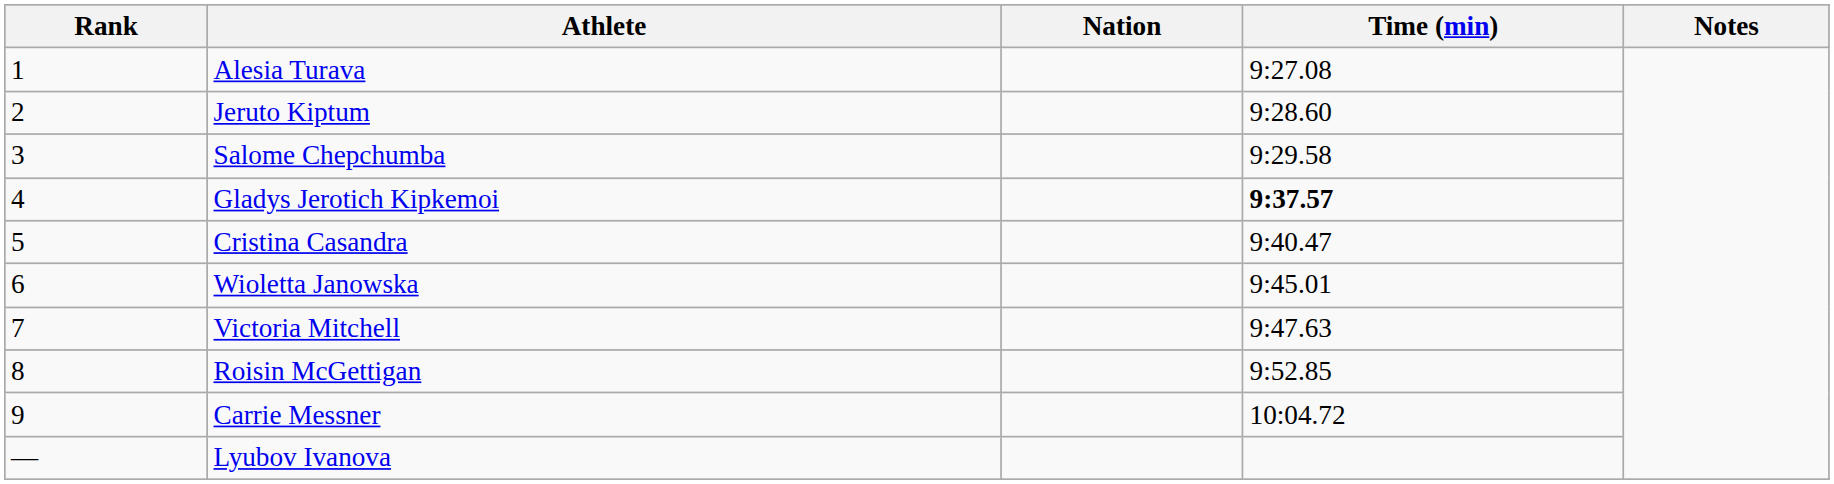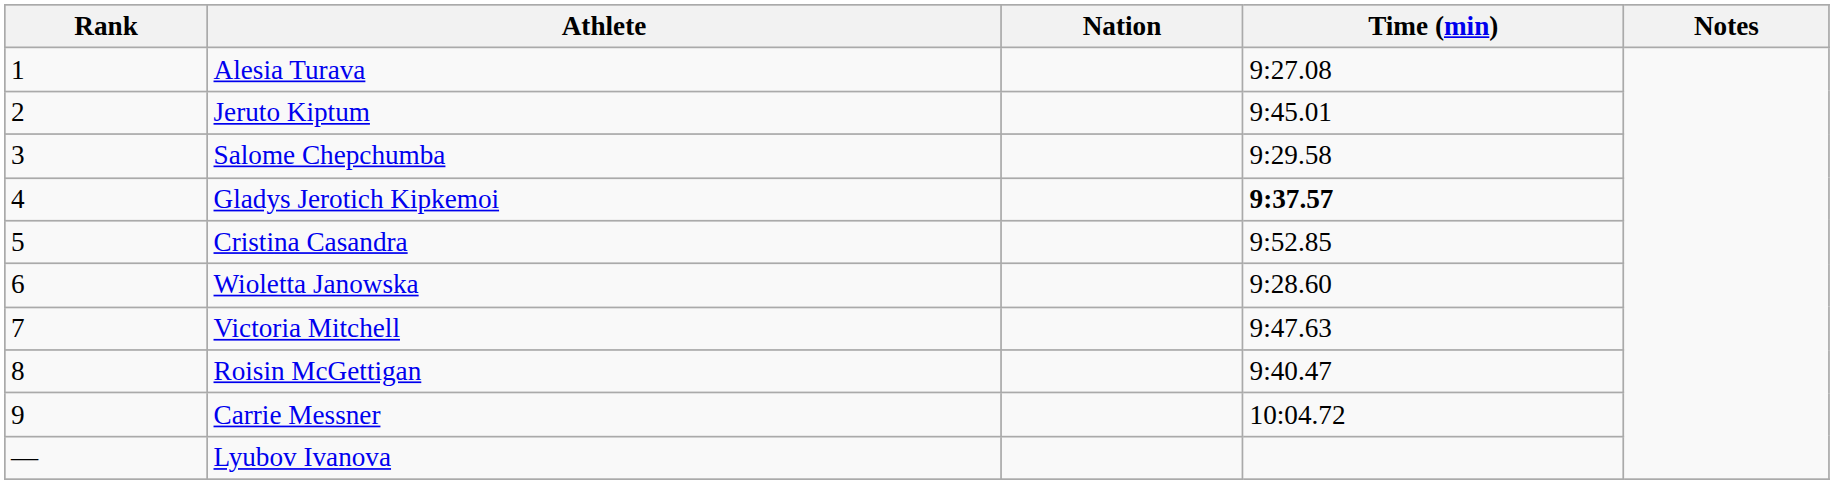(1291, 112) 9:28.60 -> (1291, 112) 9:45.01
(1291, 241) 9:40.47 -> (1291, 241) 9:52.85
(1291, 284) 9:45.01 -> (1291, 284) 9:28.60
(1291, 371) 9:52.85 -> (1291, 371) 9:40.47
